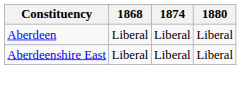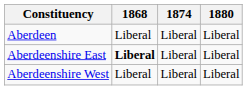(130, 54) normal -> (135, 54) bold
+ row: (58, 74)
